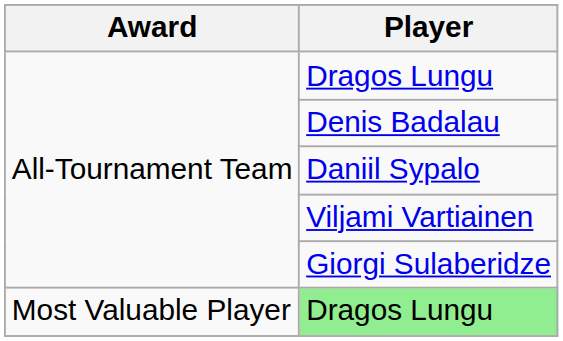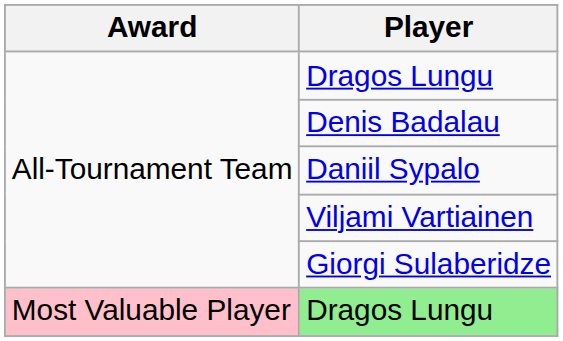(151, 311) no background -> (151, 311) pink background
